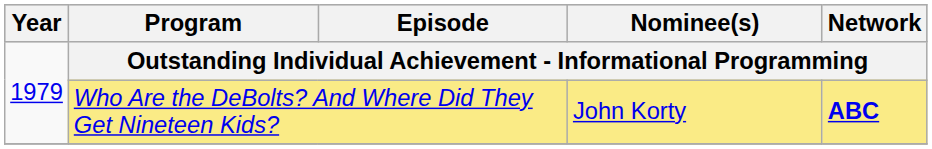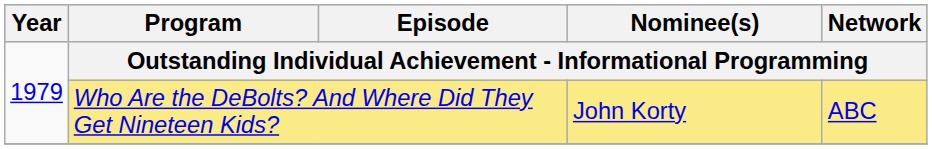(854, 111) bold -> (852, 111) normal
